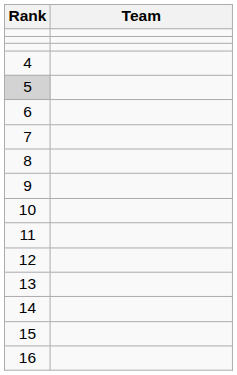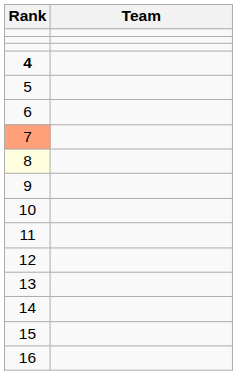(27, 62) normal -> (27, 62) bold
(27, 87) lightgrey background -> (27, 87) no background
(27, 136) no background -> (27, 136) lightsalmon background
(27, 161) no background -> (27, 161) lightyellow background
